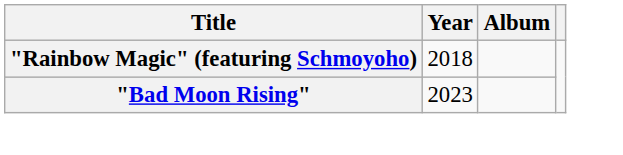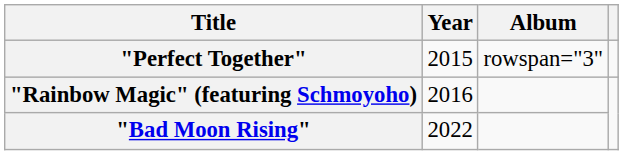+ row: (213, 58)
(450, 58) 2018 -> (450, 94) 2016
(450, 94) 2023 -> (450, 130) 2022
